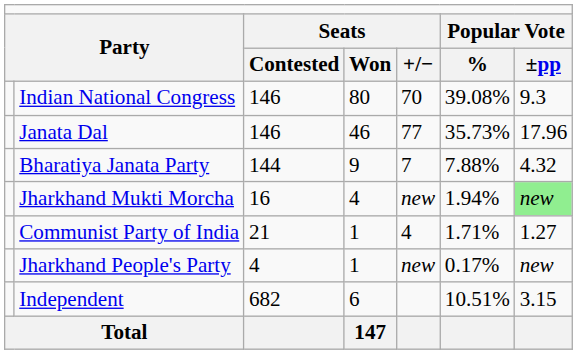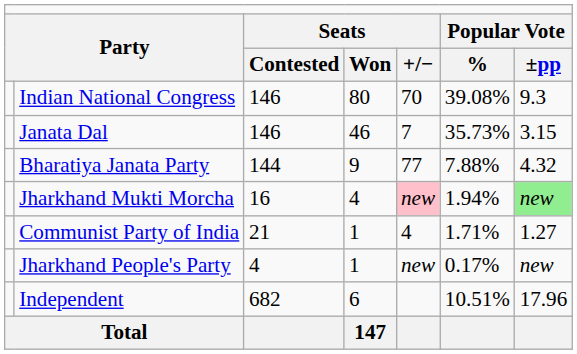(412, 131) 77 -> (406, 131) 7
(543, 131) 17.96 -> (538, 131) 3.15
(406, 164) 7 -> (412, 164) 77
(418, 198) no background -> (418, 198) pink background
(538, 298) 3.15 -> (543, 298) 17.96
